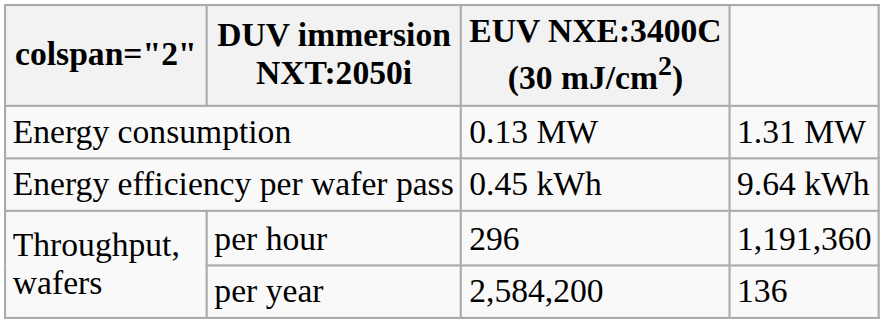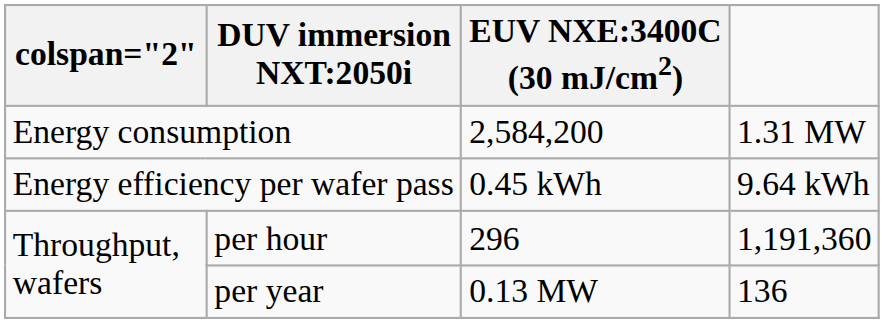(534, 131) 0.13 MW -> (536, 131) 2,584,200
(536, 291) 2,584,200 -> (534, 291) 0.13 MW
